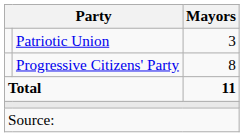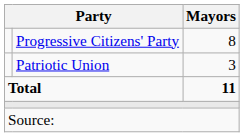rows swapped: (98, 64) <-> (63, 40)
